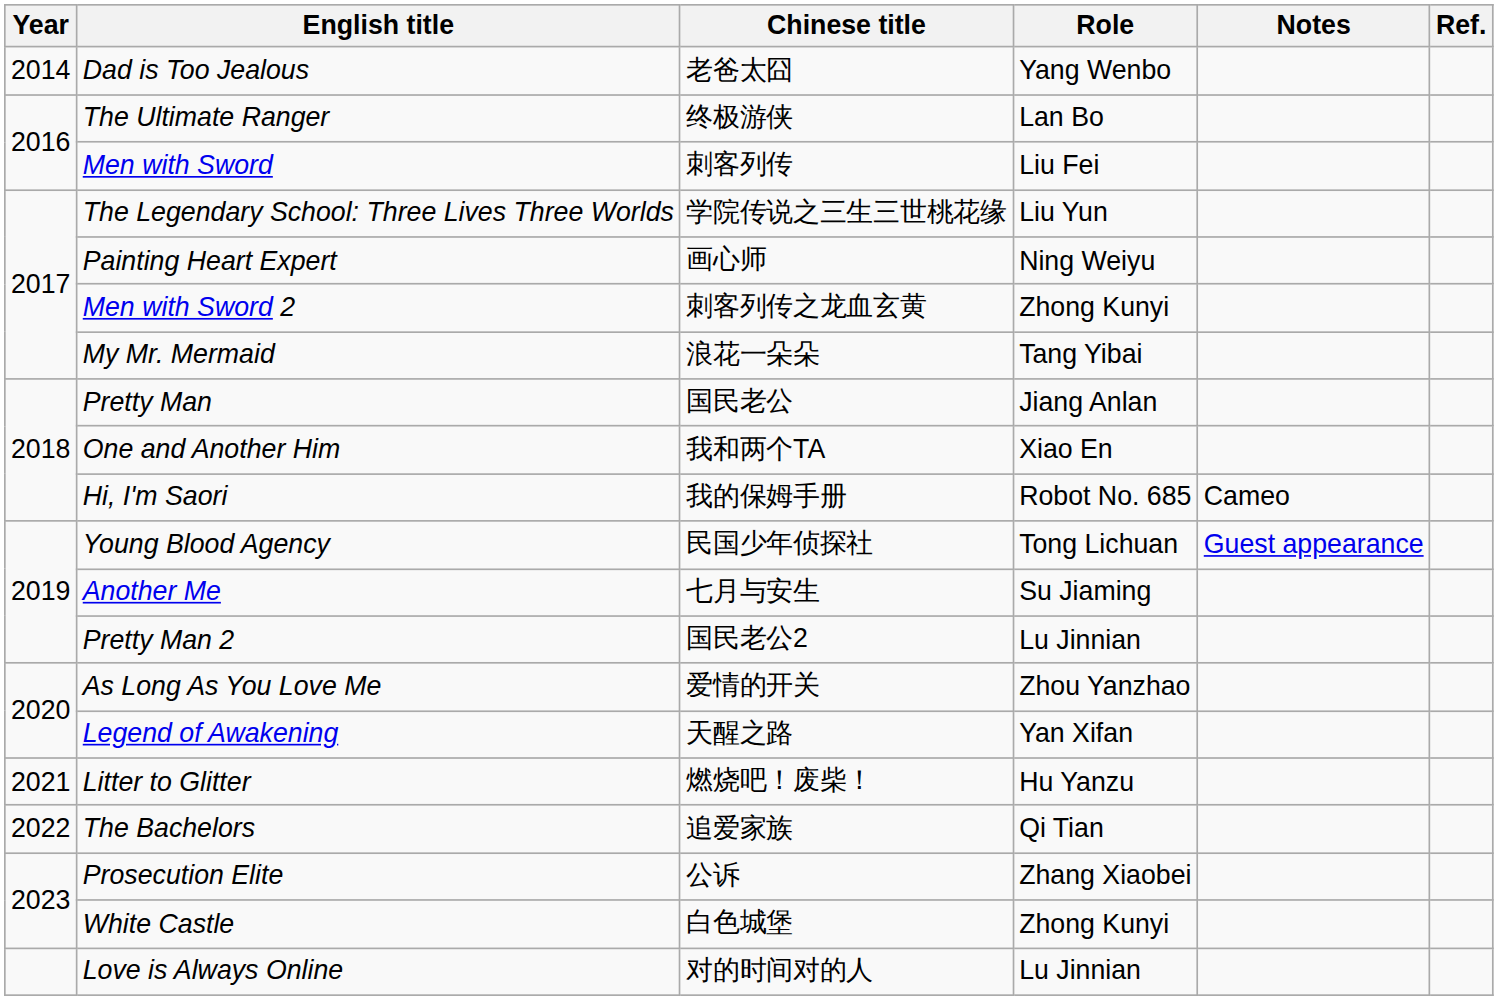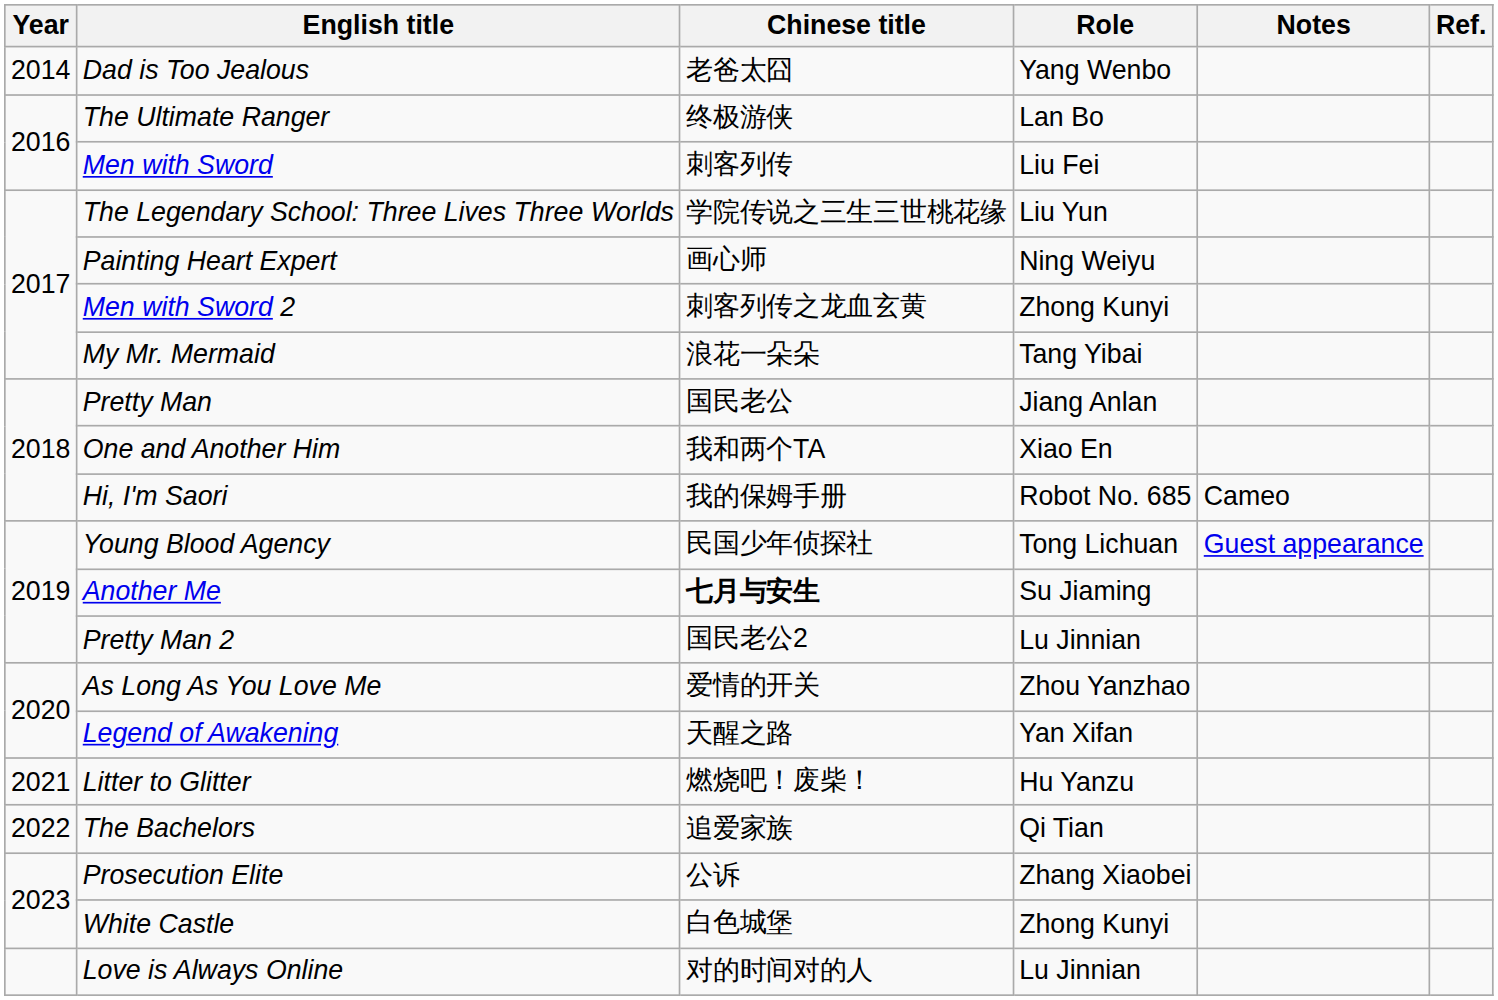(753, 590) normal -> (753, 590) bold
